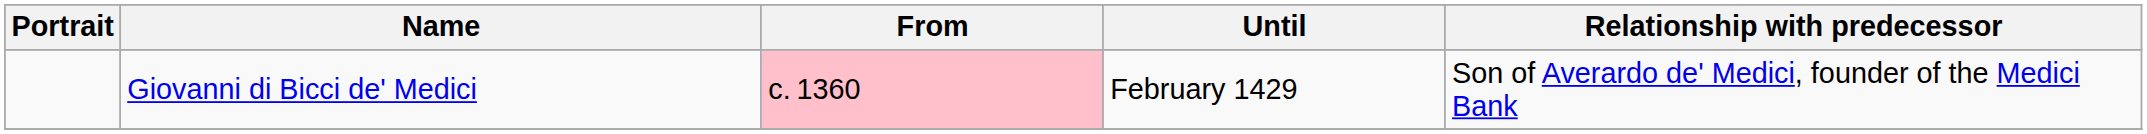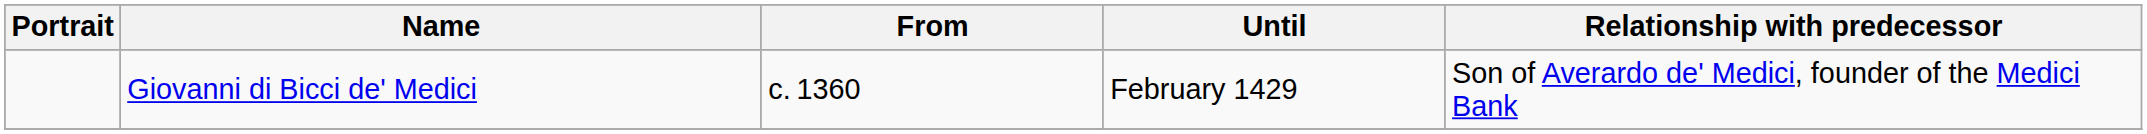(814, 89) pink background -> (814, 89) no background
